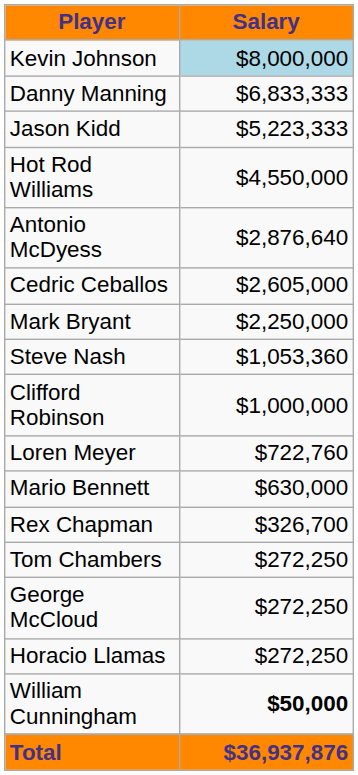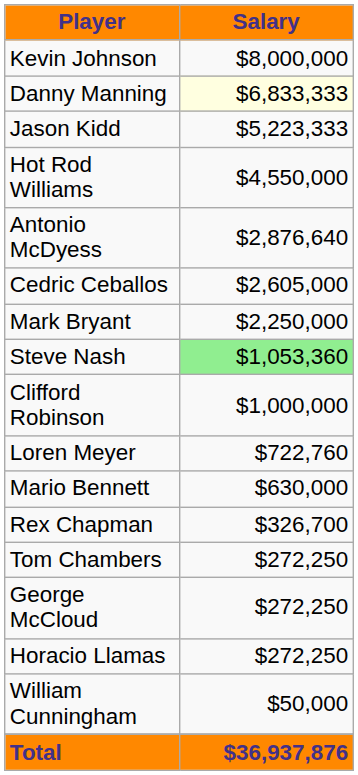(292, 57) lightblue background -> (292, 57) no background
(292, 93) no background -> (292, 93) lightyellow background
(292, 356) no background -> (292, 356) lightgreen background
(308, 704) bold -> (308, 704) normal
